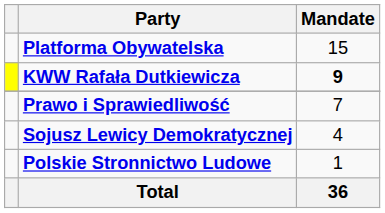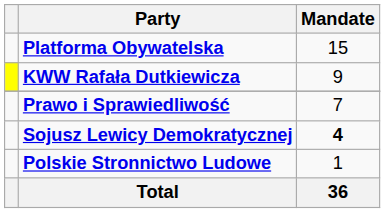(338, 76) bold -> (338, 76) normal
(338, 134) normal -> (338, 134) bold
